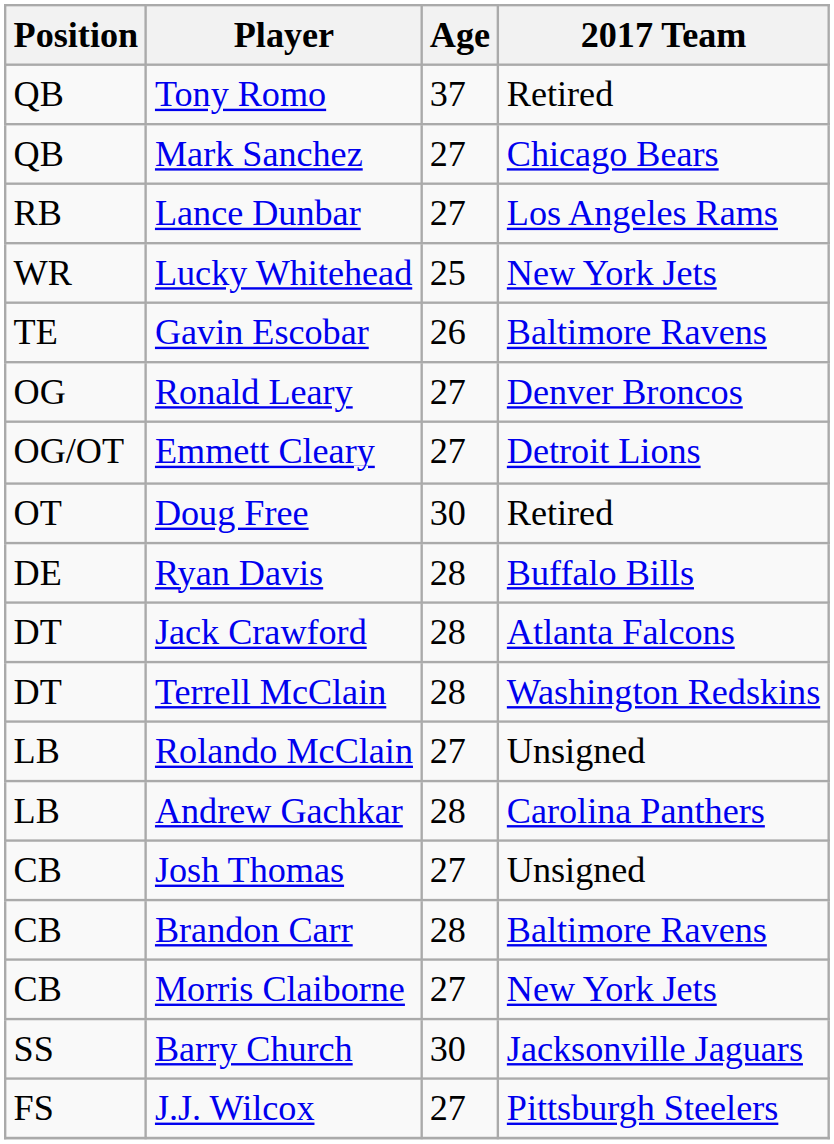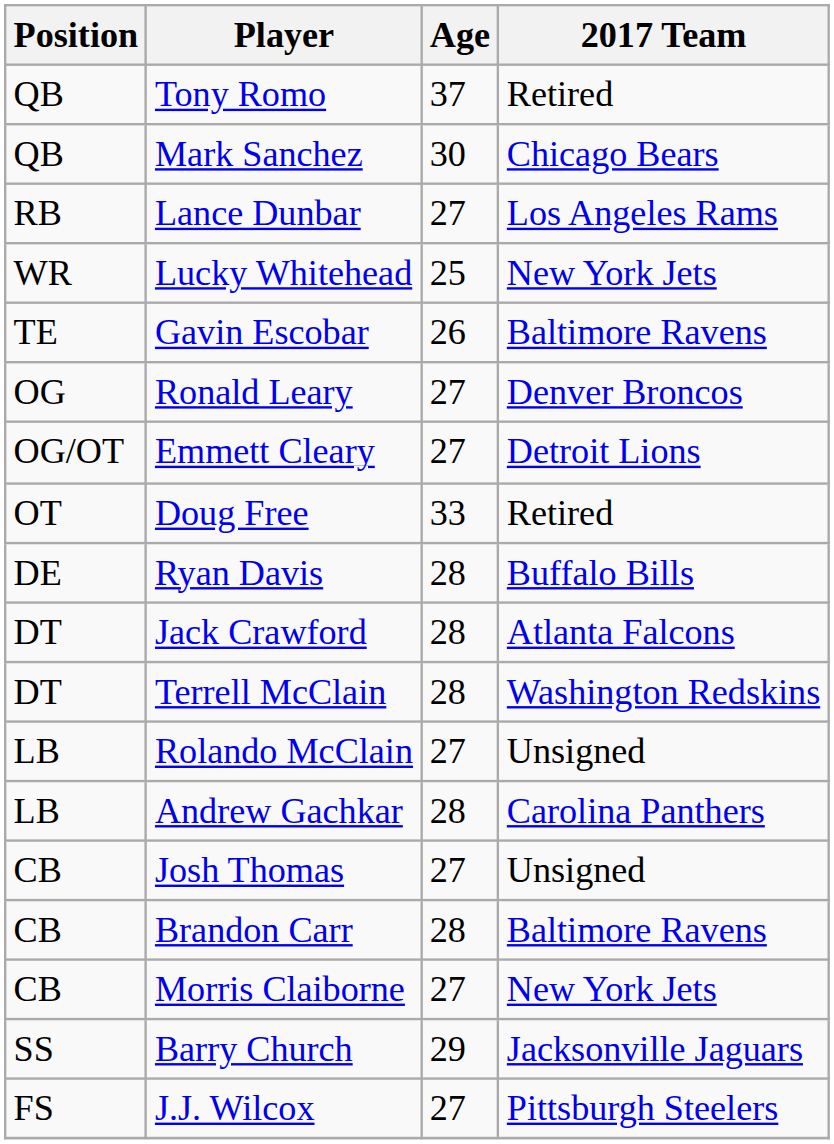(448, 153) 27 -> (448, 153) 30
(448, 511) 30 -> (448, 511) 33
(448, 1048) 30 -> (448, 1048) 29
